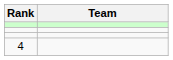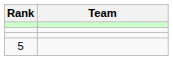(21, 46) 4 -> (21, 46) 5
